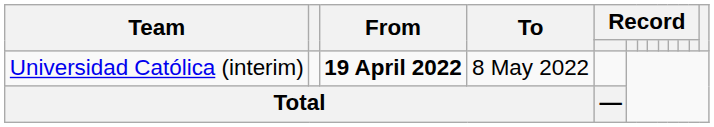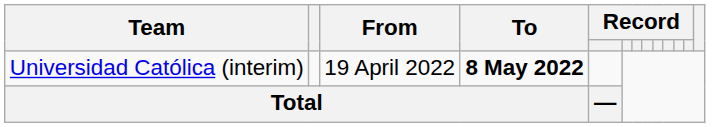(393, 68) bold -> (390, 68) normal
(531, 68) normal -> (525, 68) bold
